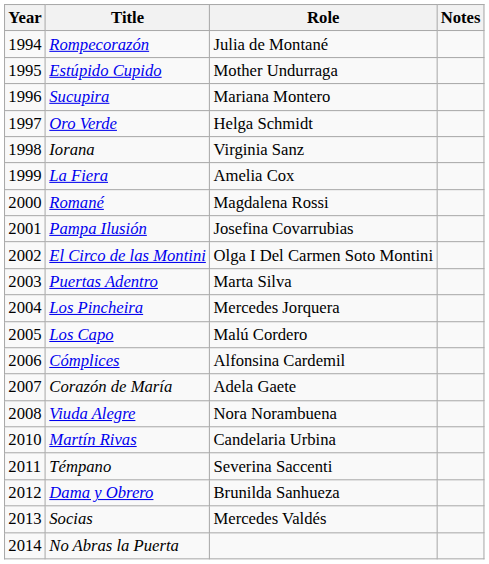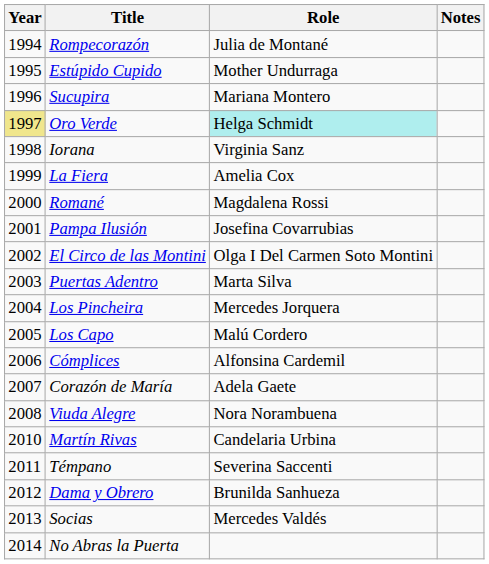(25, 123) no background -> (25, 123) khaki background
(263, 123) no background -> (263, 123) paleturquoise background
